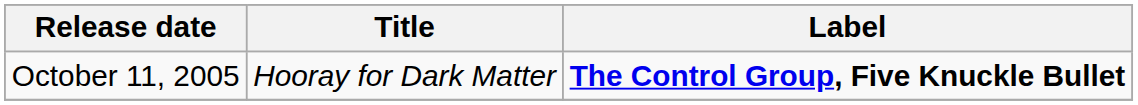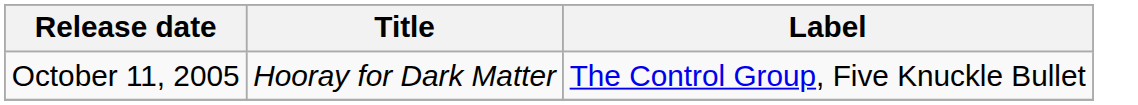(847, 75) bold -> (828, 75) normal
